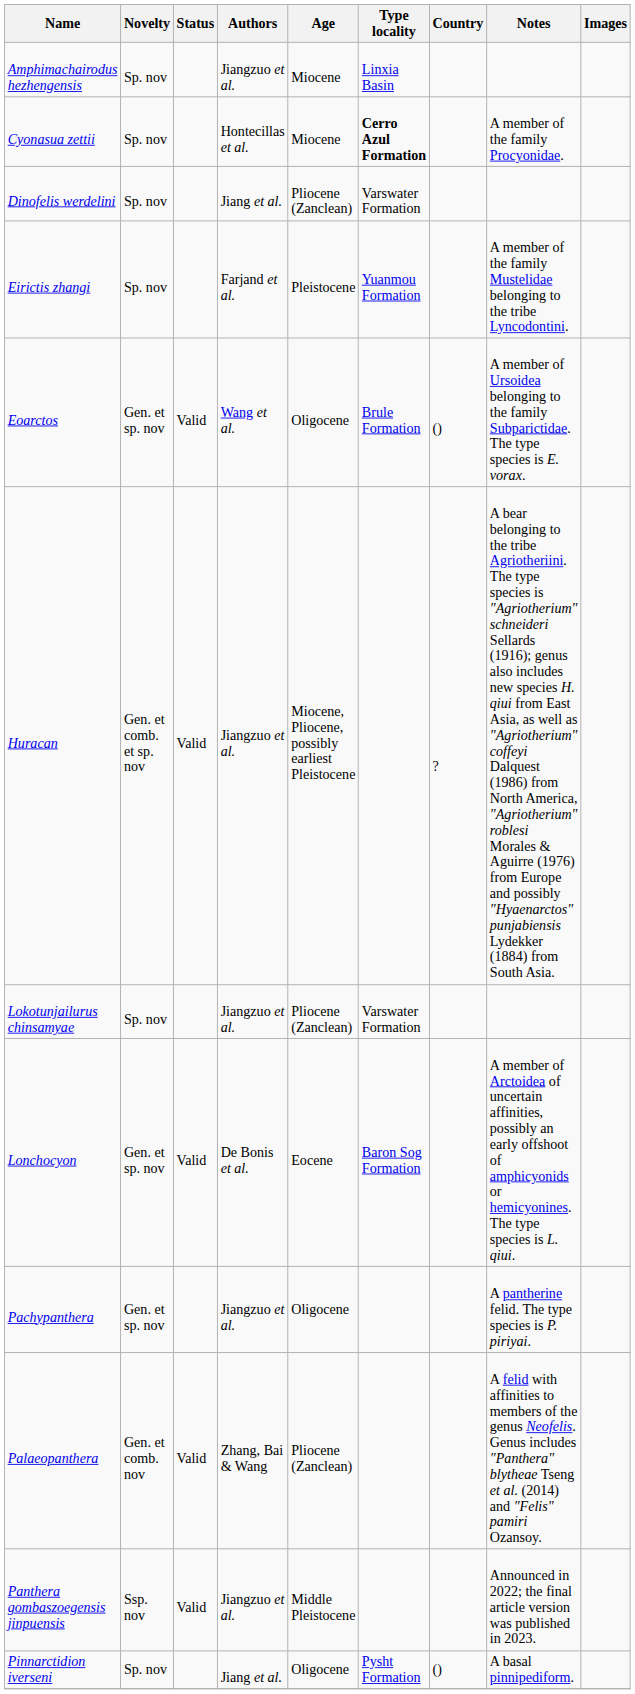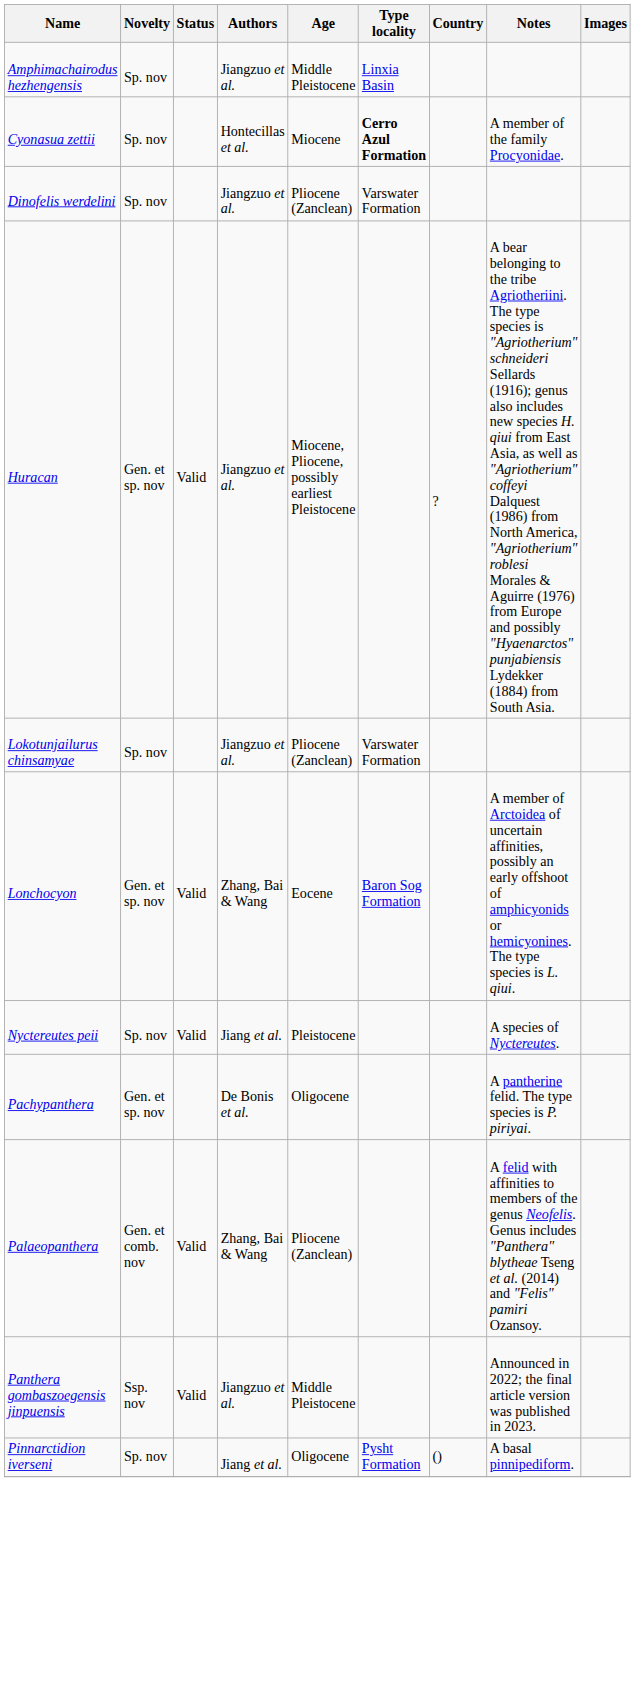(316, 77) Miocene -> (323, 77) Middle Pleistocene
(251, 201) Jiang et al. -> (252, 201) Jiangzuo et al.
- row: (49, 287)
- row: (33, 420)
(144, 743) Gen. et comb. et sp. nov -> (144, 477) Gen. et sp. nov
(247, 1160) De Bonis et al. -> (252, 894) Zhang, Bai & Wang
+ row: (53, 1035)
(252, 1317) Jiangzuo et al. -> (247, 1105) De Bonis et al.
